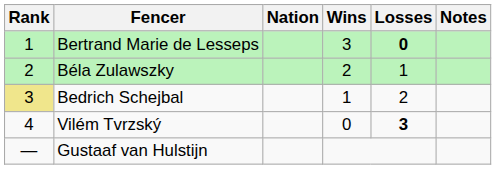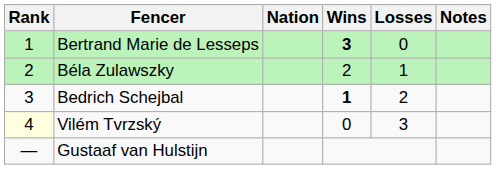(347, 44) normal -> (347, 44) bold
(403, 44) bold -> (403, 44) normal
(29, 97) khaki background -> (29, 97) no background
(347, 97) normal -> (347, 97) bold
(29, 124) no background -> (29, 124) lightyellow background
(403, 124) bold -> (403, 124) normal
